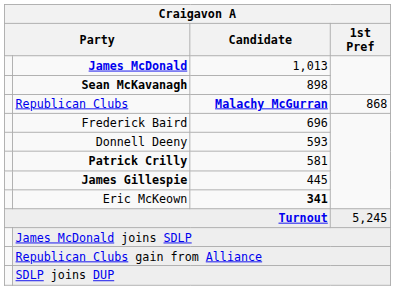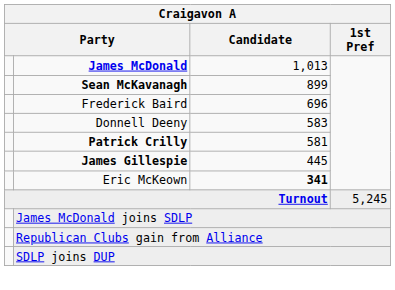(317, 85) 898 -> (317, 85) 899
- row: (72, 104)
(317, 142) 593 -> (317, 123) 583
